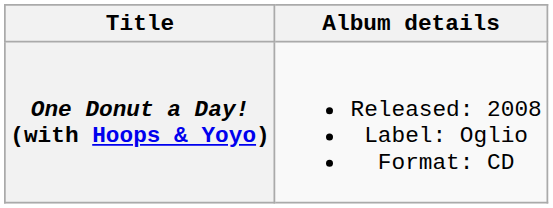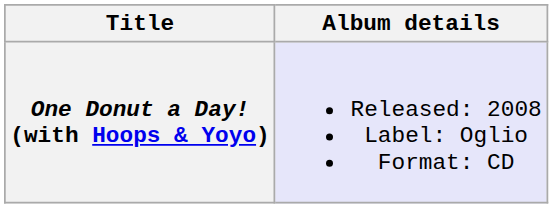(411, 136) no background -> (411, 136) lavender background
